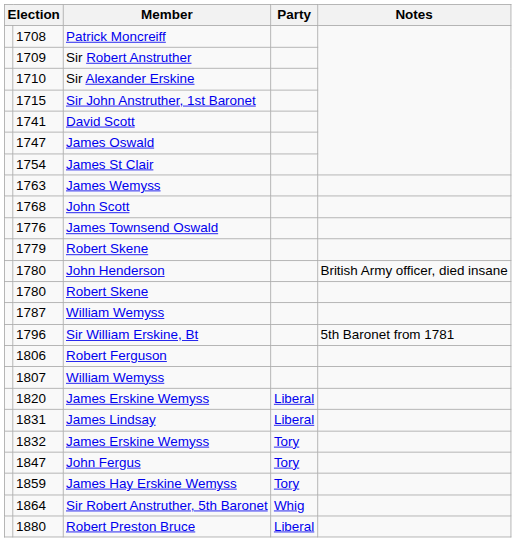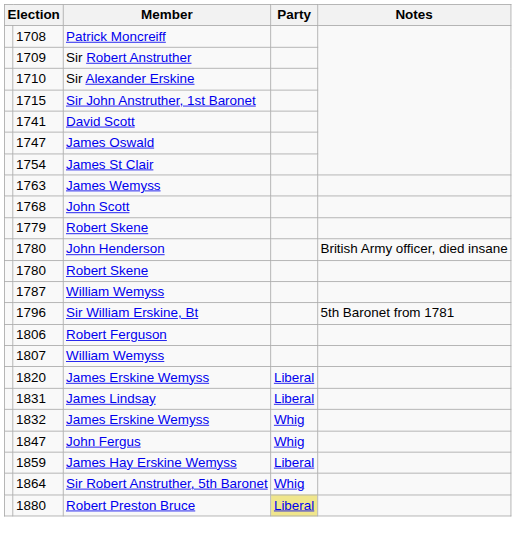- row: (31, 228)
(287, 441) Tory -> (289, 420) Whig
(287, 462) Tory -> (289, 441) Whig
(287, 484) Tory -> (294, 462) Liberal
(294, 526) no background -> (294, 505) khaki background
